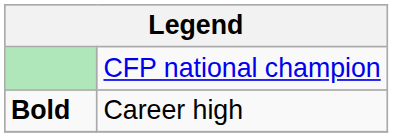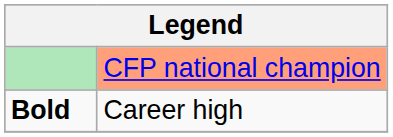(242, 68) no background -> (242, 68) lightsalmon background
